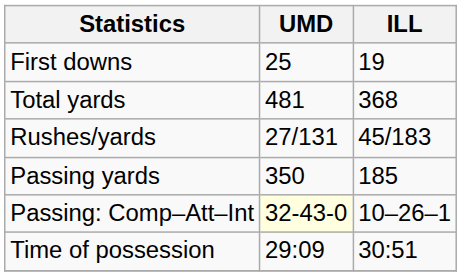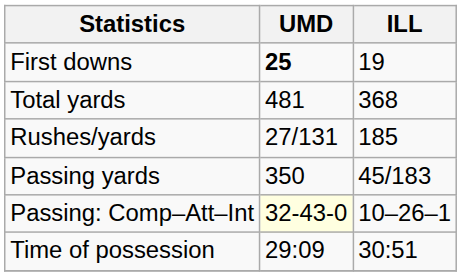(278, 62) normal -> (278, 62) bold
(395, 137) 45/183 -> (378, 137) 185
(378, 175) 185 -> (395, 175) 45/183
